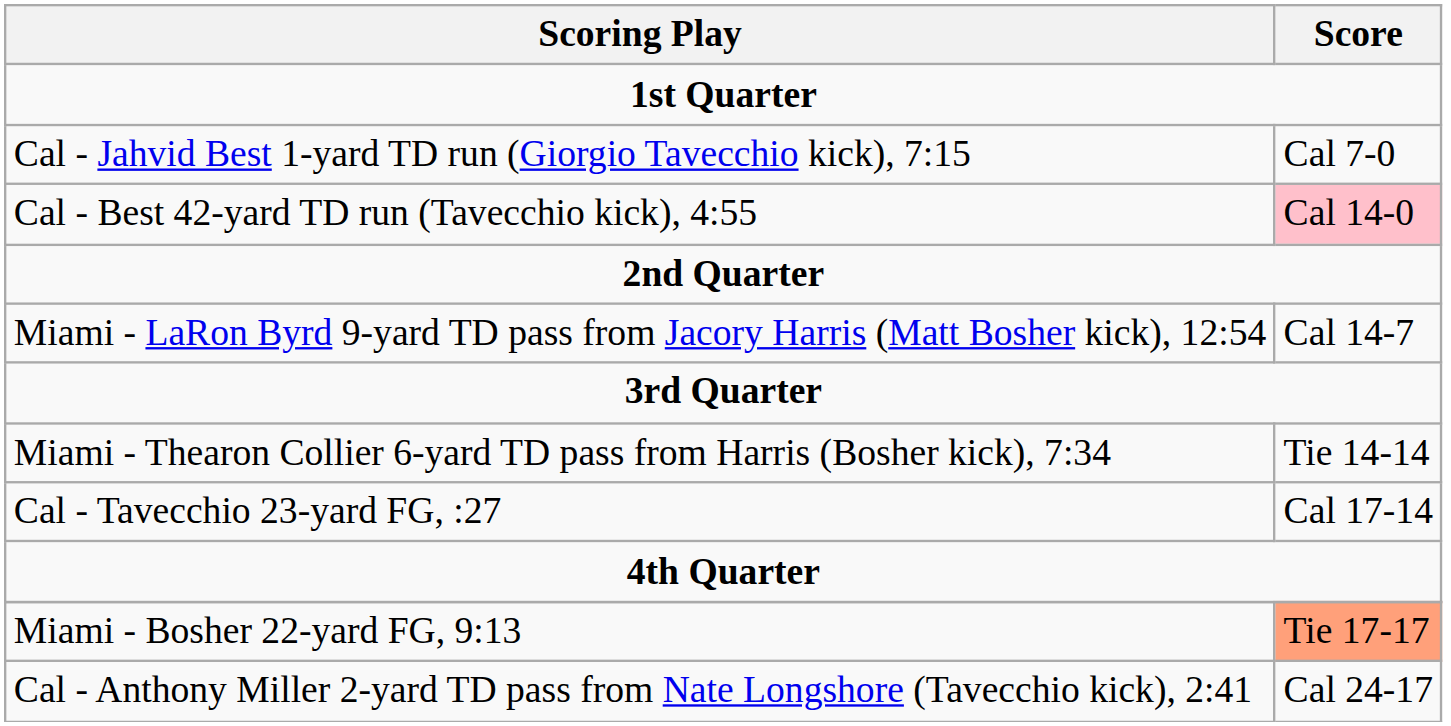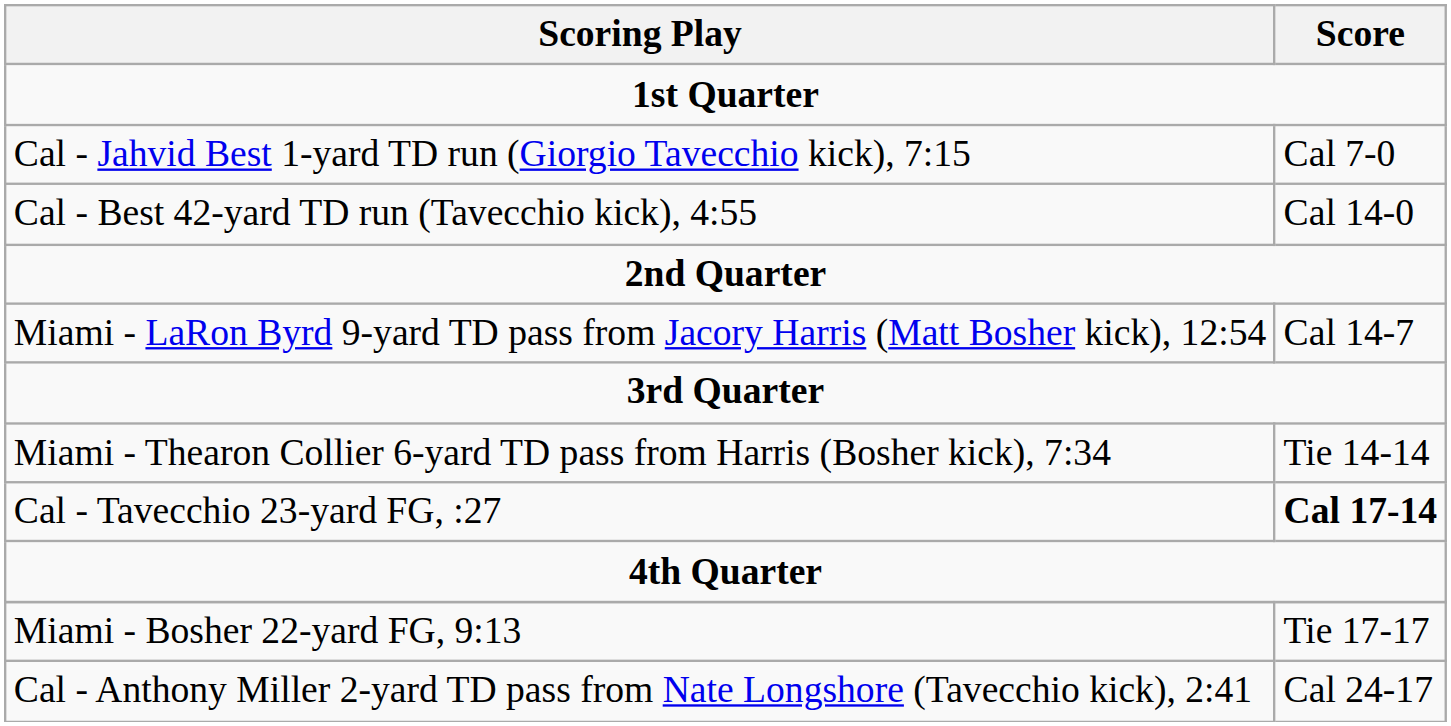(1349, 213) pink background -> (1349, 213) no background
(1358, 511) normal -> (1360, 511) bold
(1357, 630) lightsalmon background -> (1357, 630) no background
